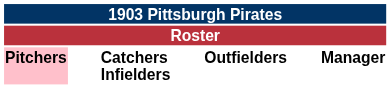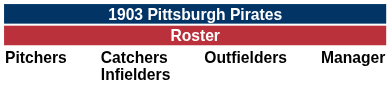(36, 57) pink background -> (36, 57) no background
